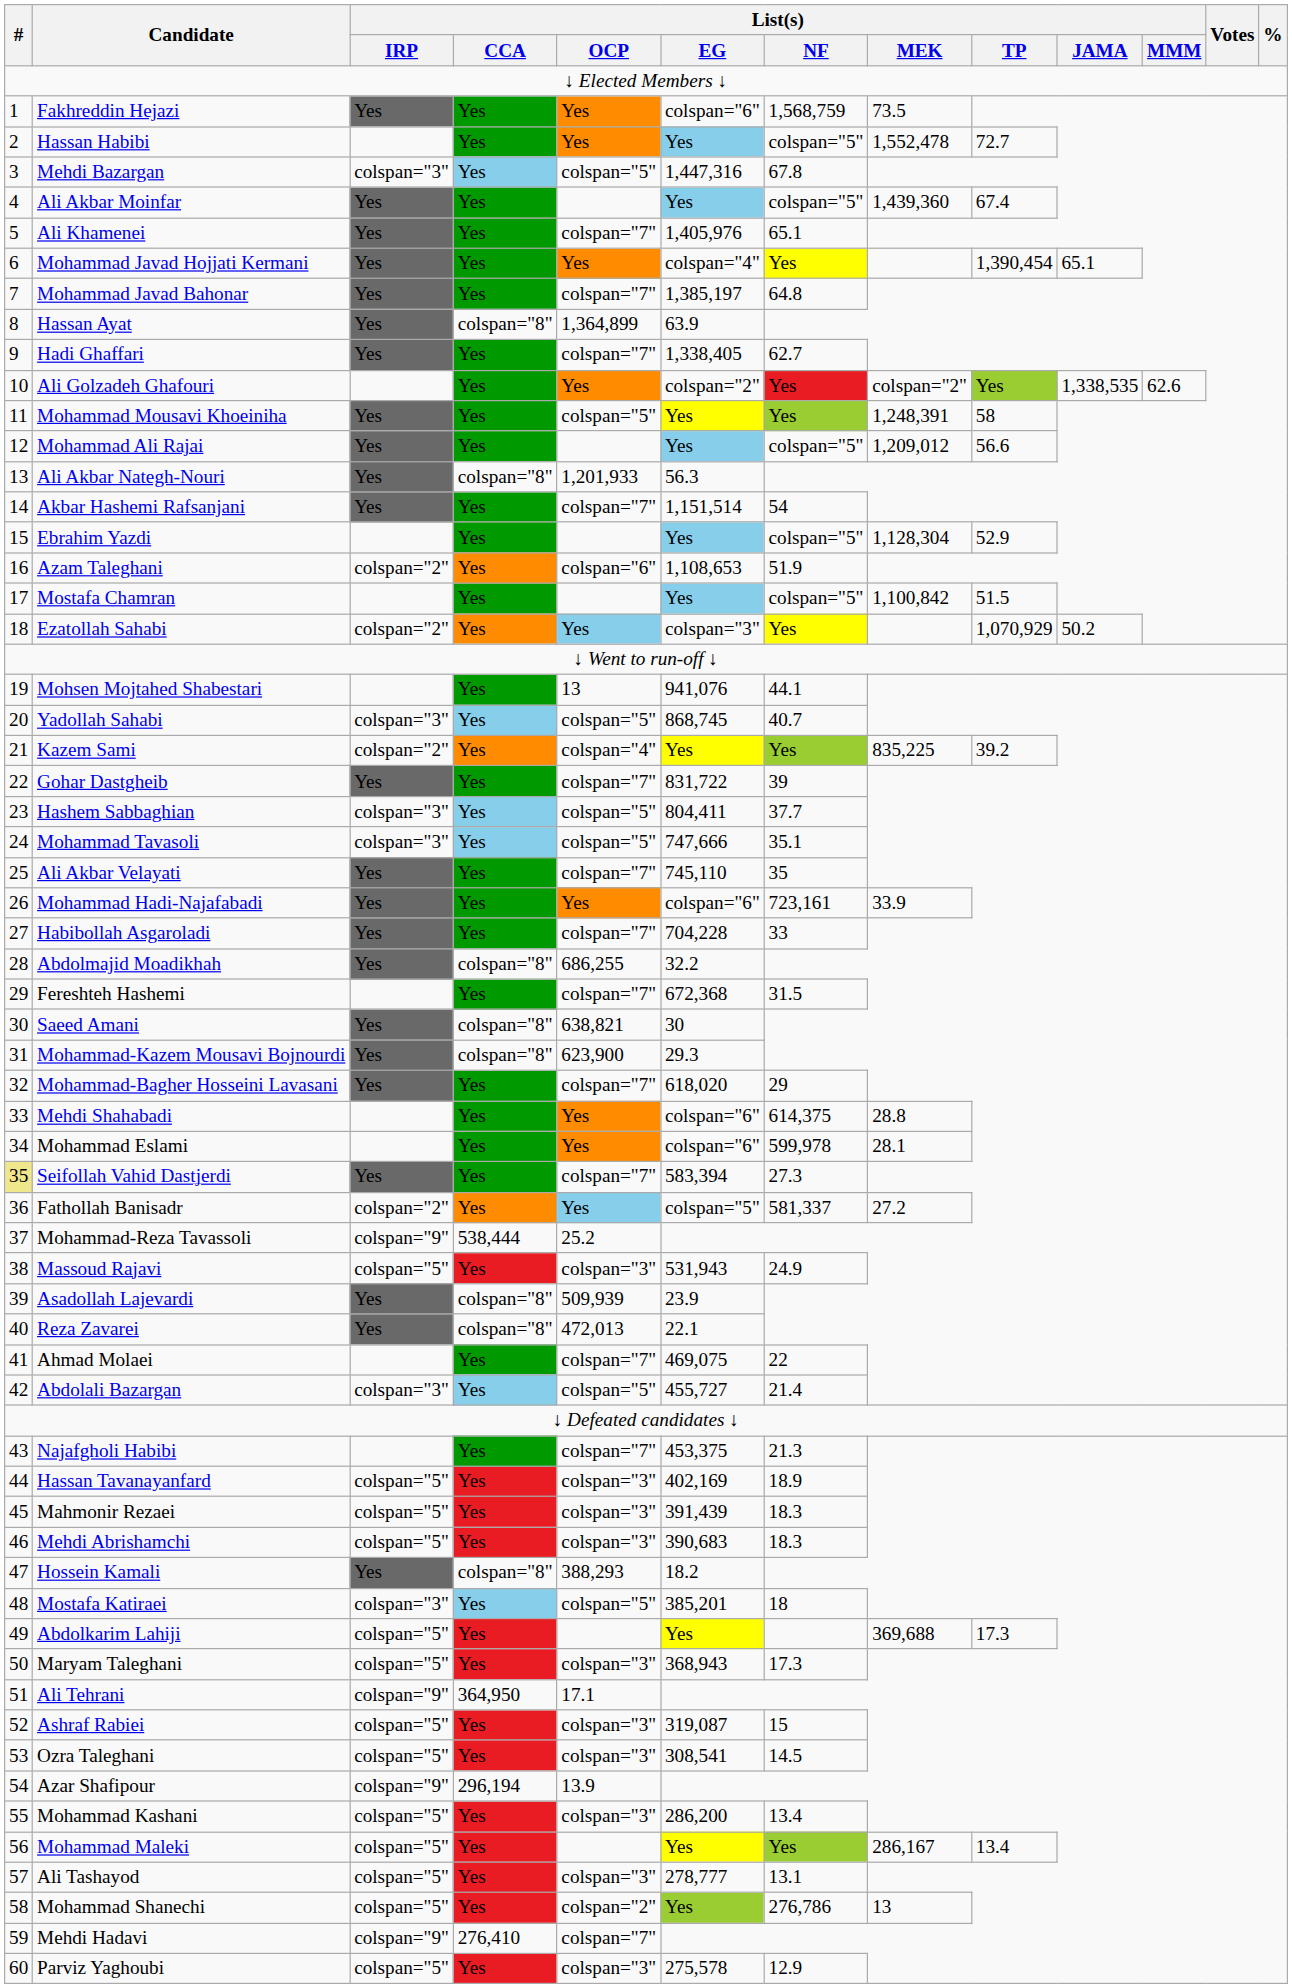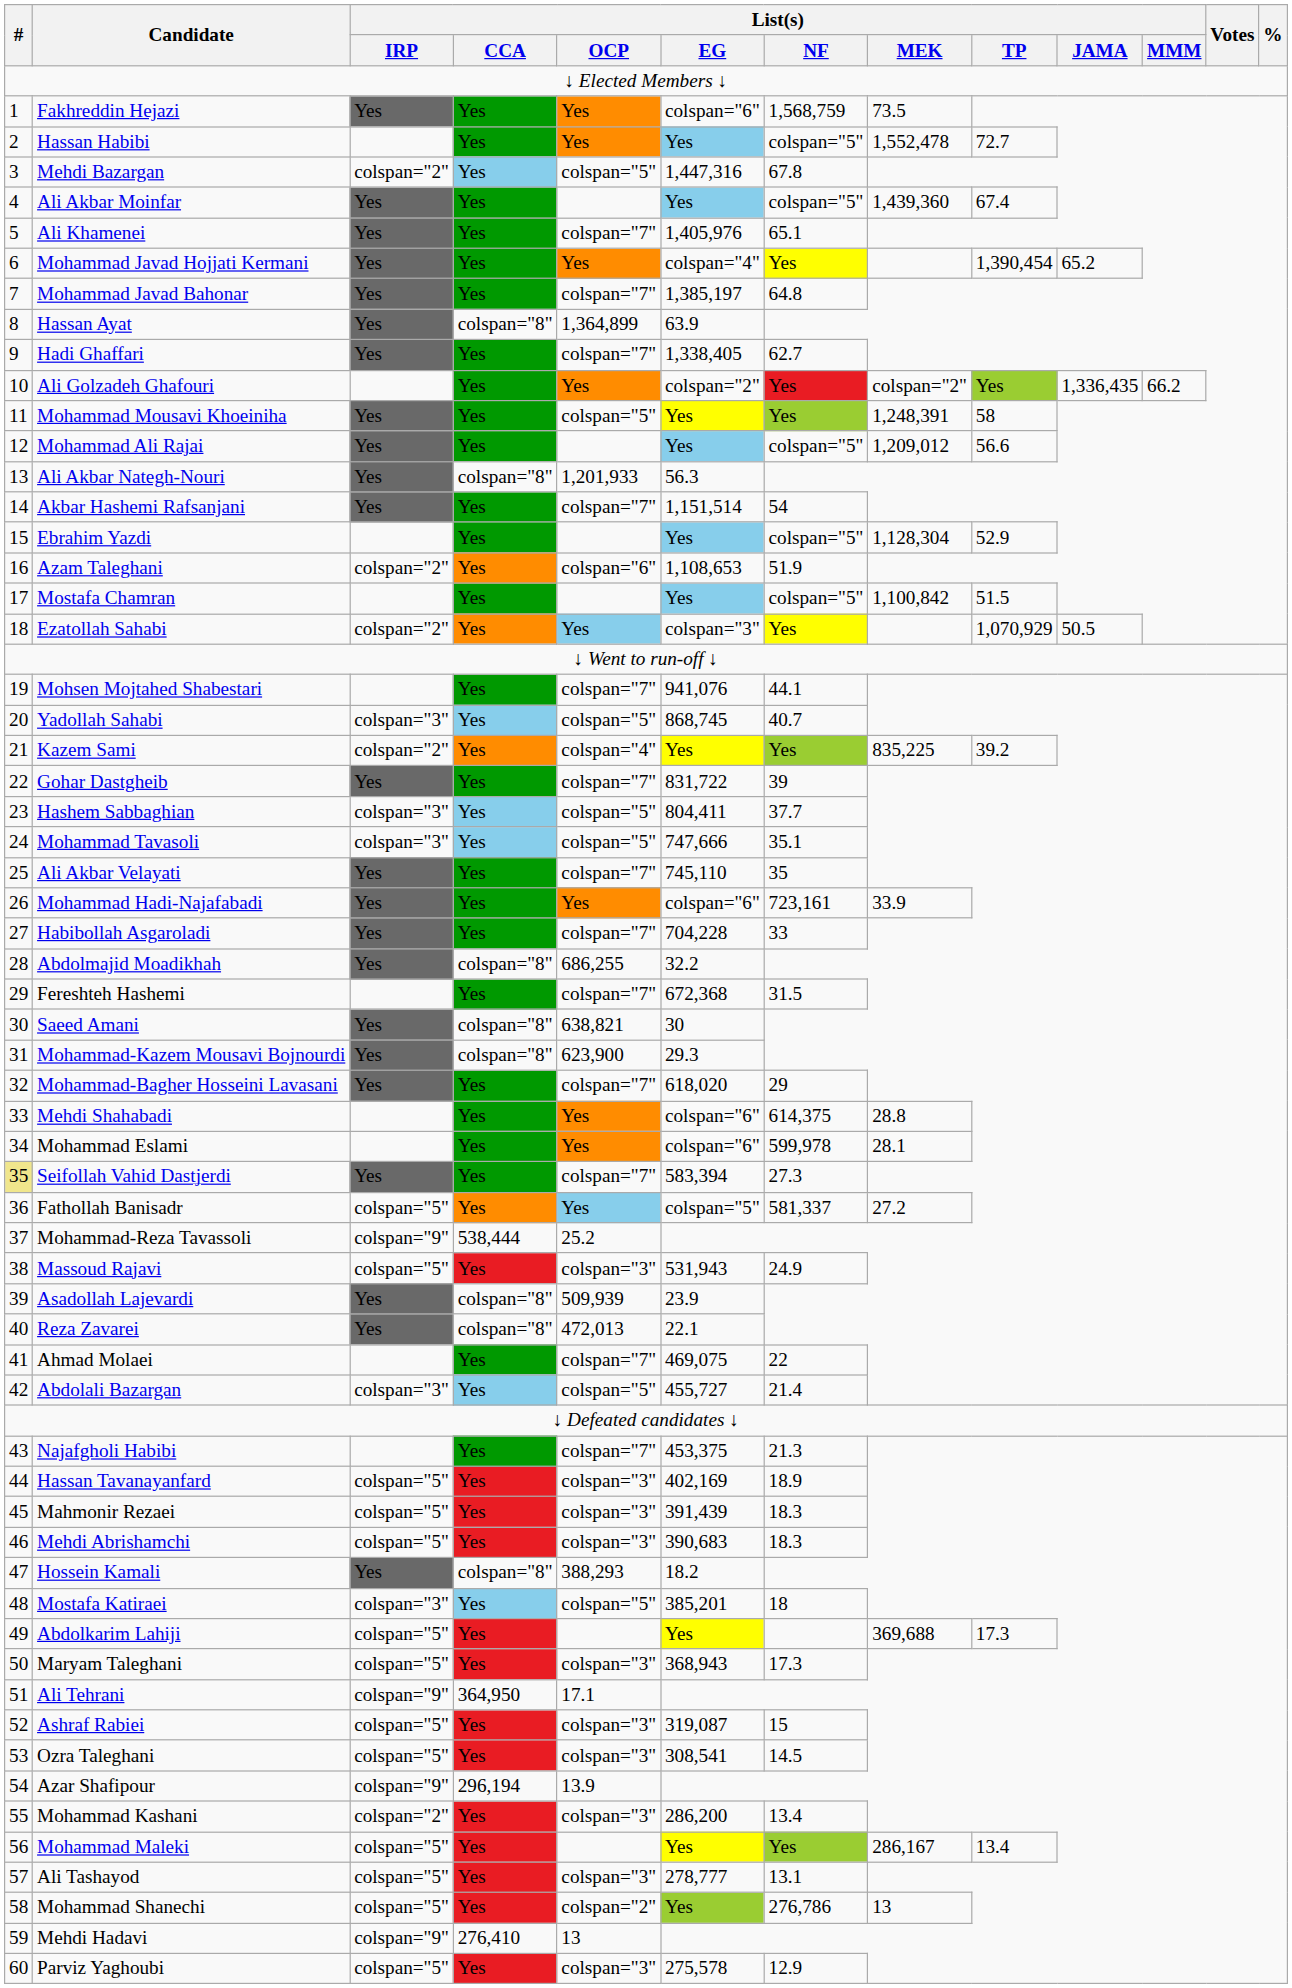(402, 171) colspan="3" -> (402, 171) colspan="2"
(1078, 263) 65.1 -> (1078, 263) 65.2
(1100, 385) 1,338,535 -> (1100, 385) 1,336,435
(1164, 385) 62.6 -> (1164, 385) 66.2
(1078, 628) 50.2 -> (1078, 628) 50.5
(571, 689) 13 -> (609, 689) colspan="7"
(402, 1207) colspan="2" -> (402, 1207) colspan="5"
(402, 1816) colspan="5" -> (402, 1816) colspan="2"
(609, 1938) colspan="7" -> (571, 1938) 13
